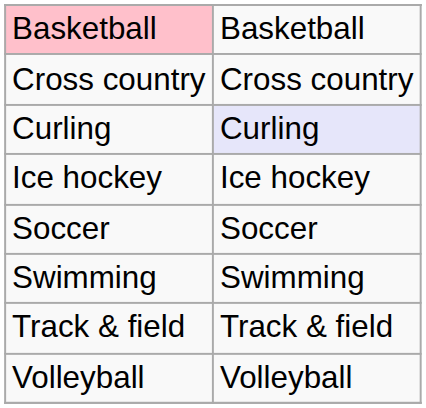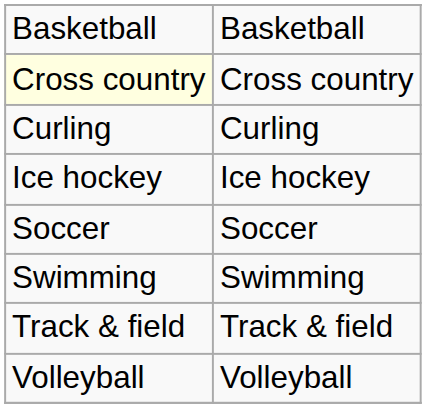(84, 29) pink background -> (84, 29) no background
(109, 79) no background -> (109, 79) lightyellow background
(270, 128) lavender background -> (270, 128) no background
